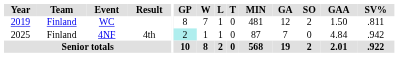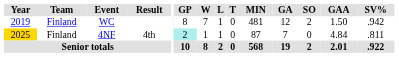(376, 22) .811 -> (376, 22) .942
(20, 34) no background -> (20, 34) gold background
(376, 34) .942 -> (376, 34) .811
